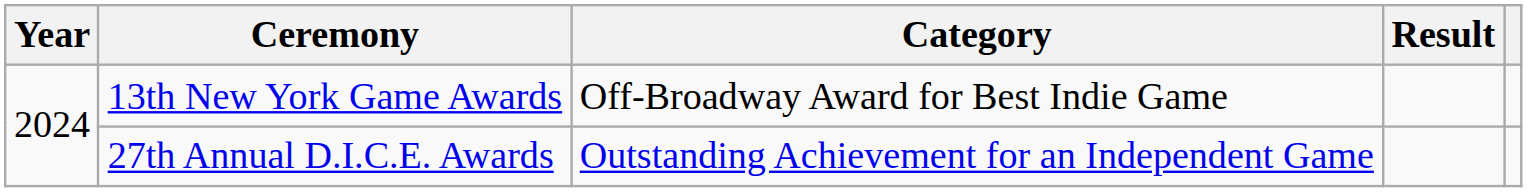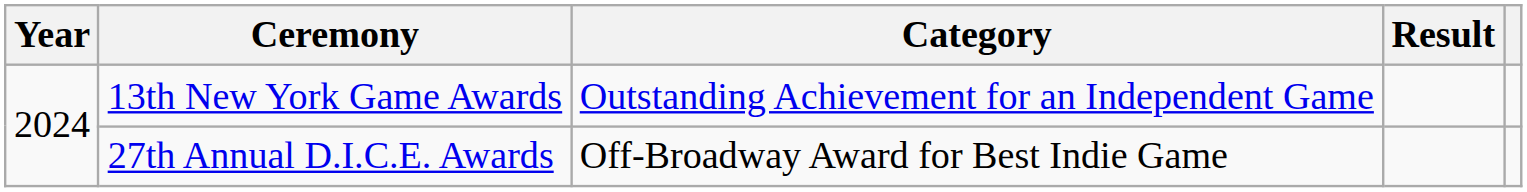(904, 95) Off-Broadway Award for Best Indie Game -> (977, 95) Outstanding Achievement for an Independent Game
(977, 155) Outstanding Achievement for an Independent Game -> (904, 155) Off-Broadway Award for Best Indie Game
